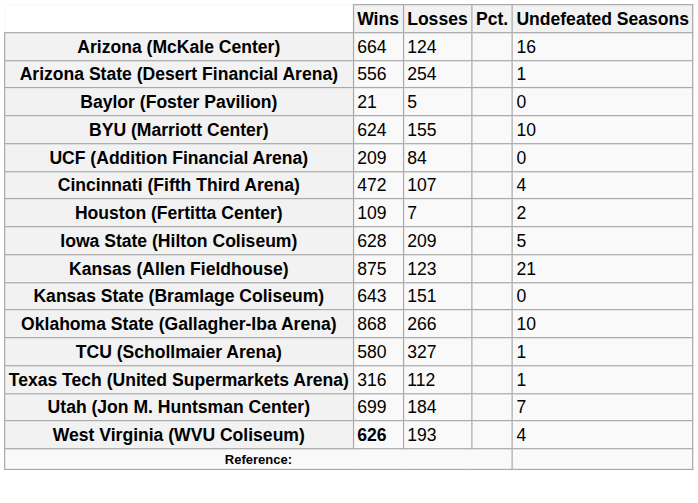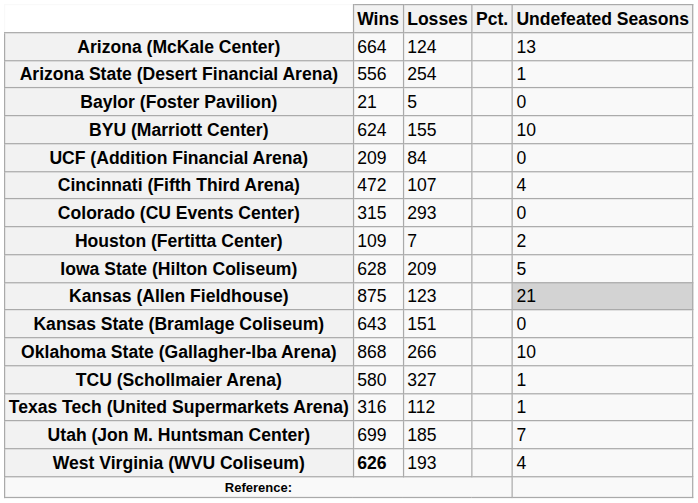(526, 47) 16 -> (526, 47) 13
+ row: (179, 213)
(526, 269) no background -> (526, 296) lightgrey background
(422, 407) 184 -> (422, 435) 185
